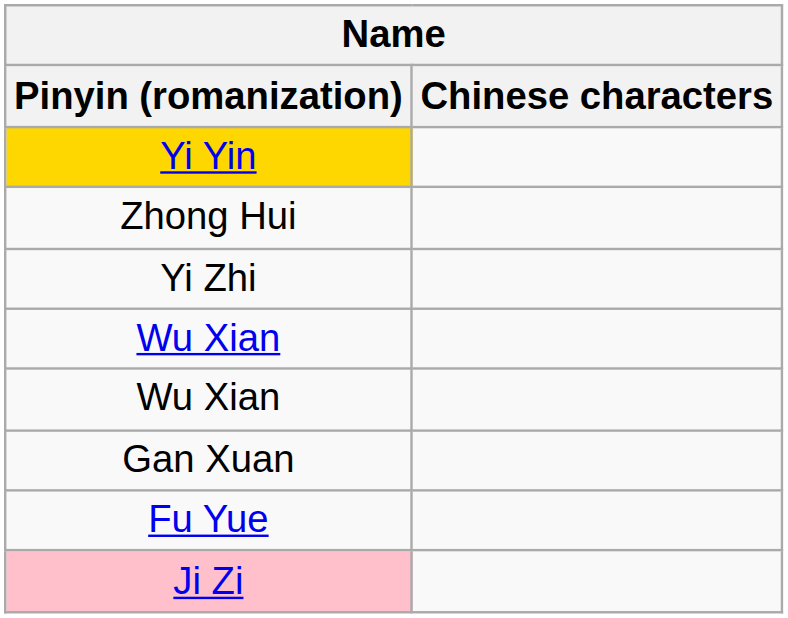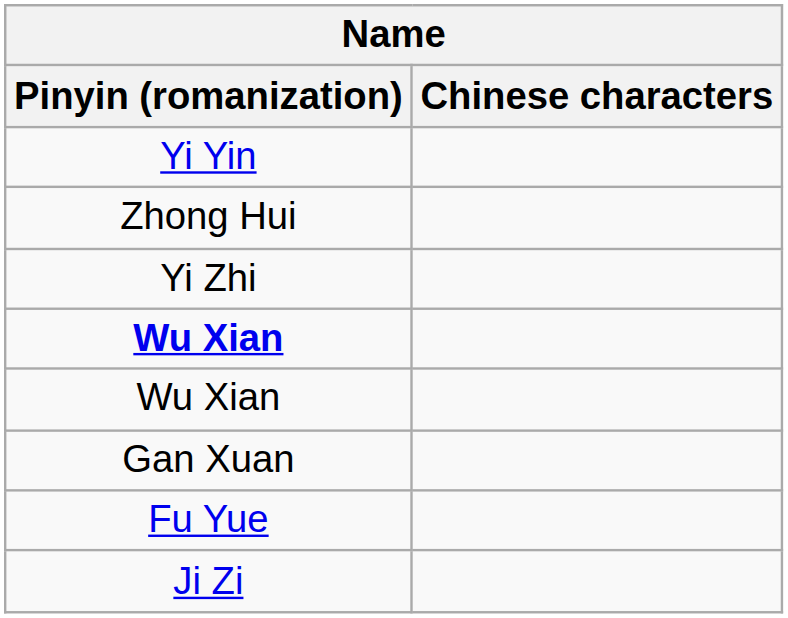(208, 156) gold background -> (208, 156) no background
(208, 338) normal -> (208, 338) bold
(208, 580) pink background -> (208, 580) no background
